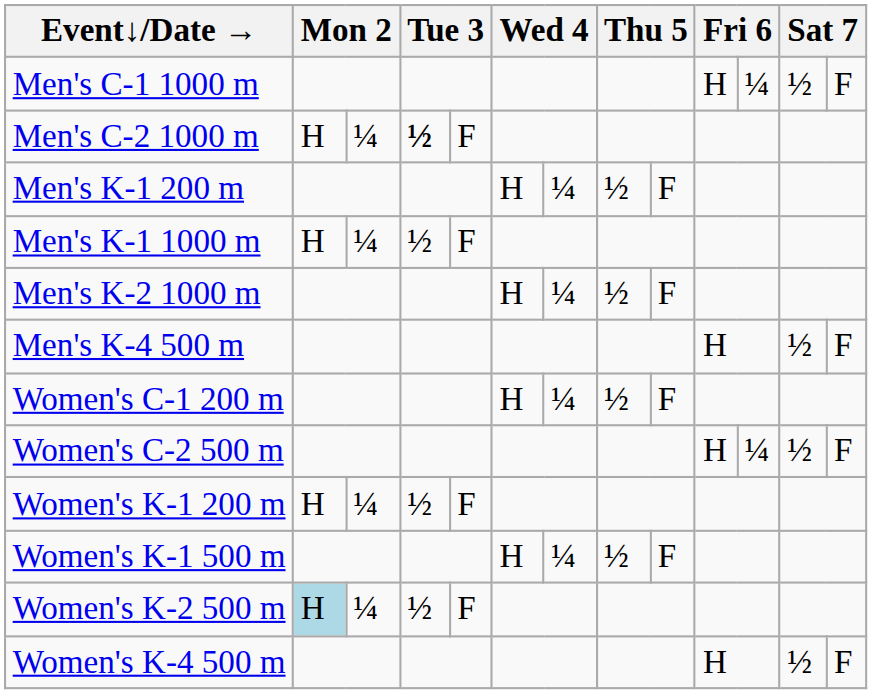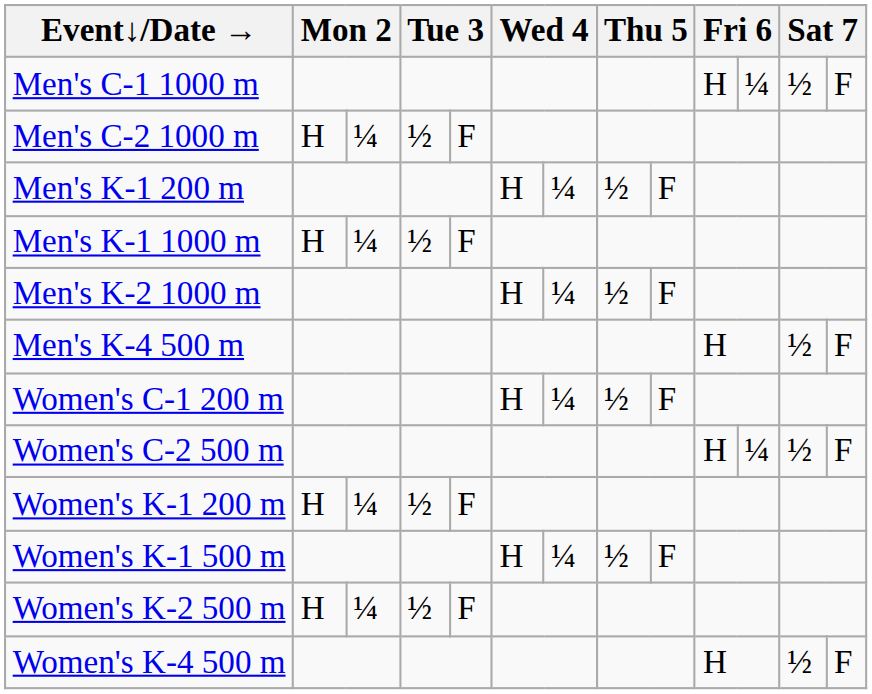(420, 135) bold -> (420, 135) normal
(313, 608) lightblue background -> (313, 608) no background
